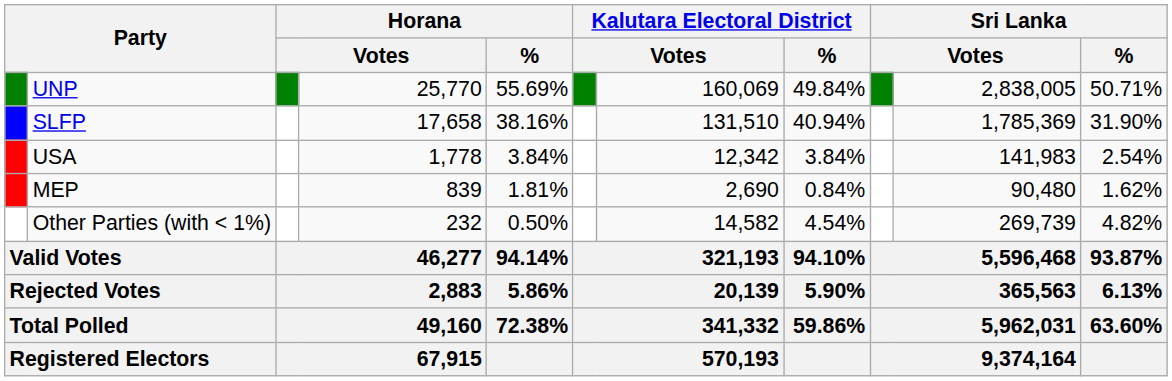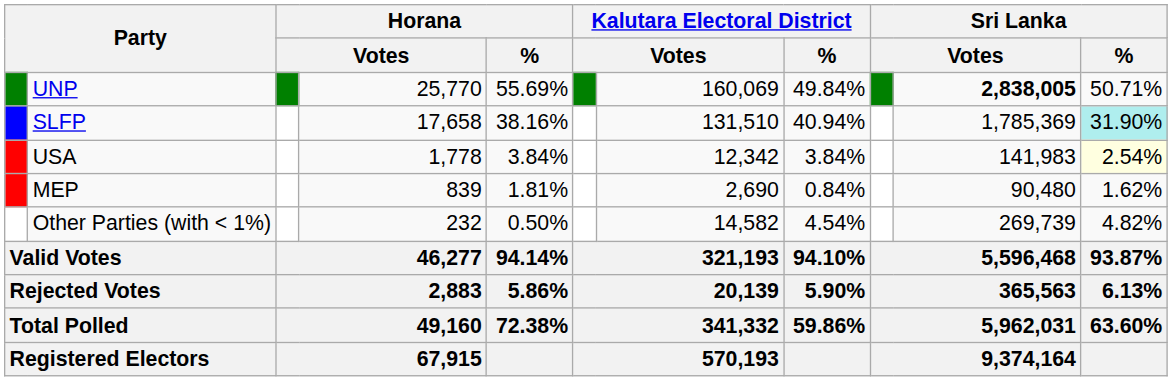(1029, 88) normal -> (1029, 88) bold
(1126, 122) no background -> (1126, 122) paleturquoise background
(1132, 156) no background -> (1132, 156) lightyellow background
